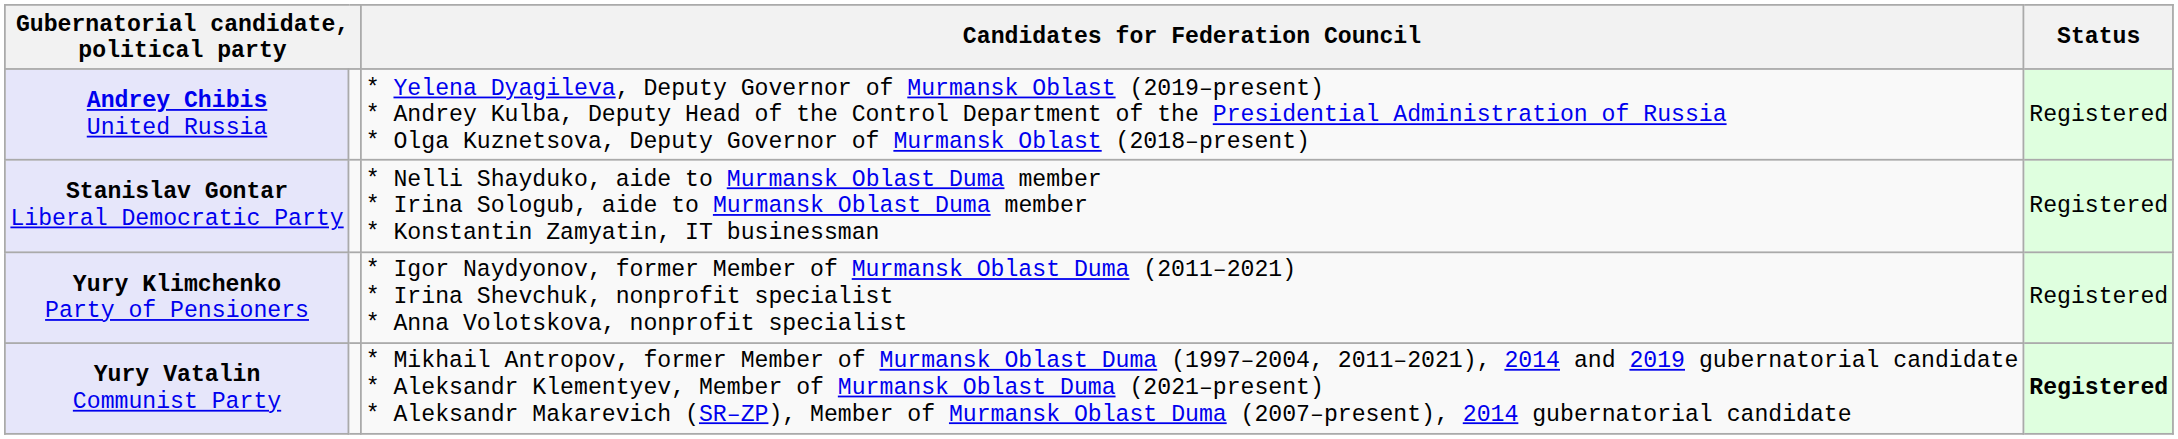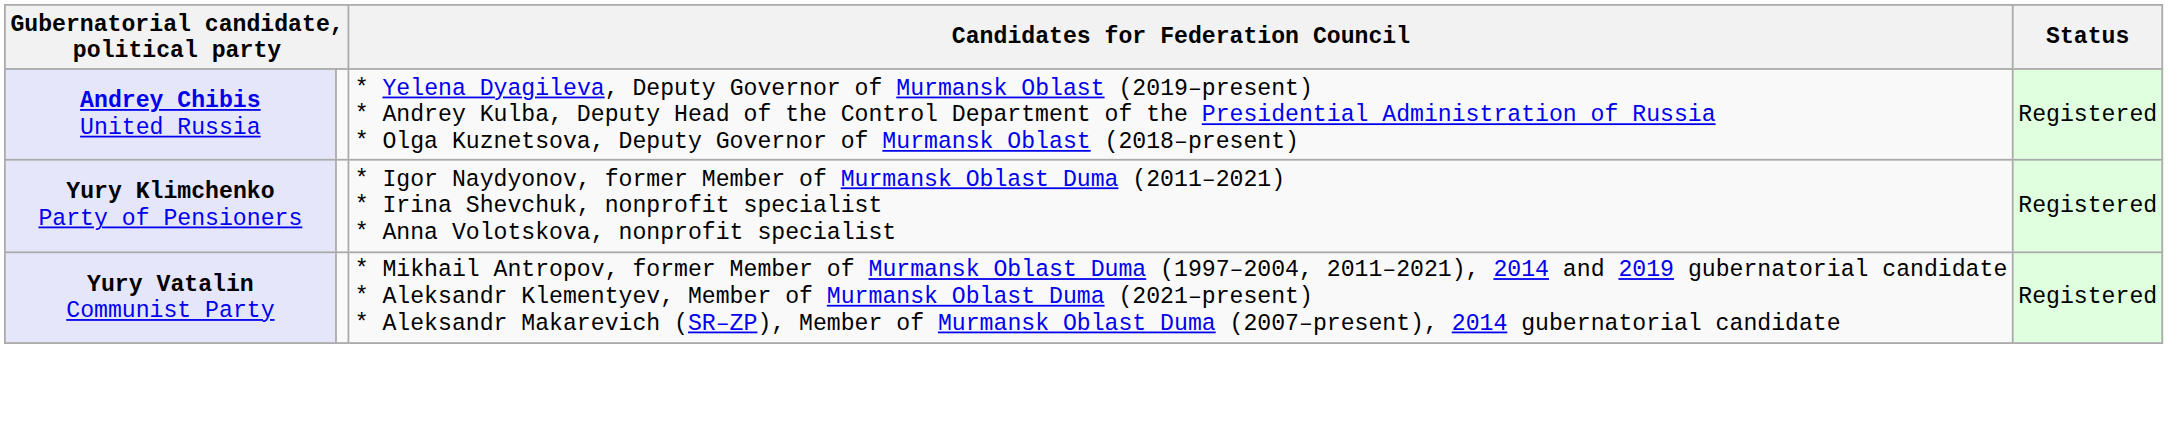- row: (177, 206)
(2099, 388) bold -> (2088, 297) normal
